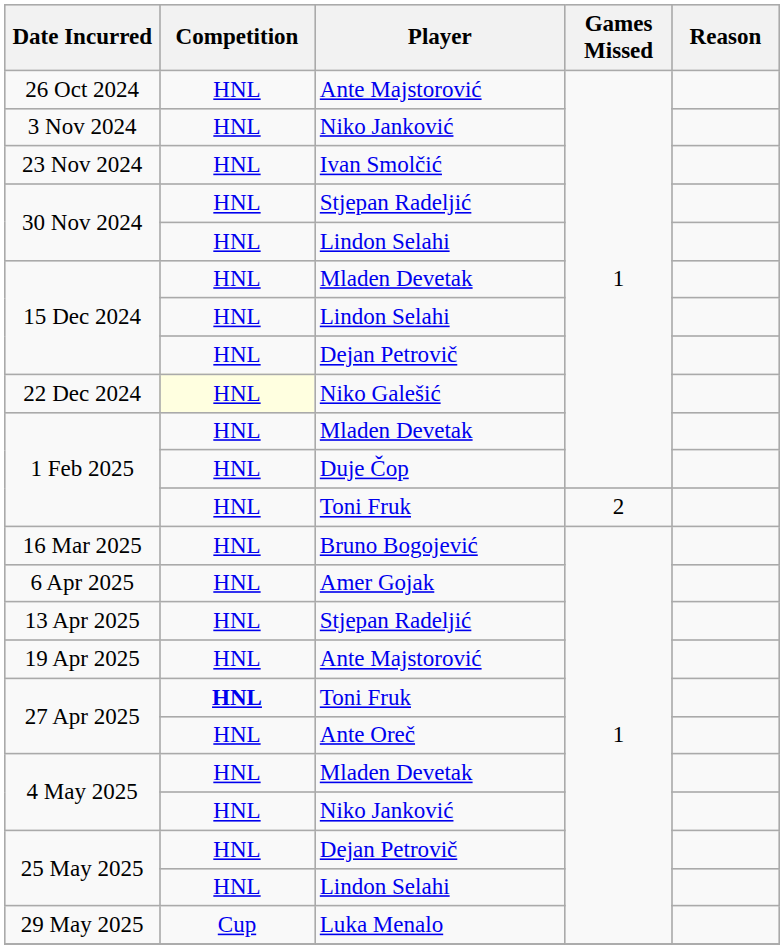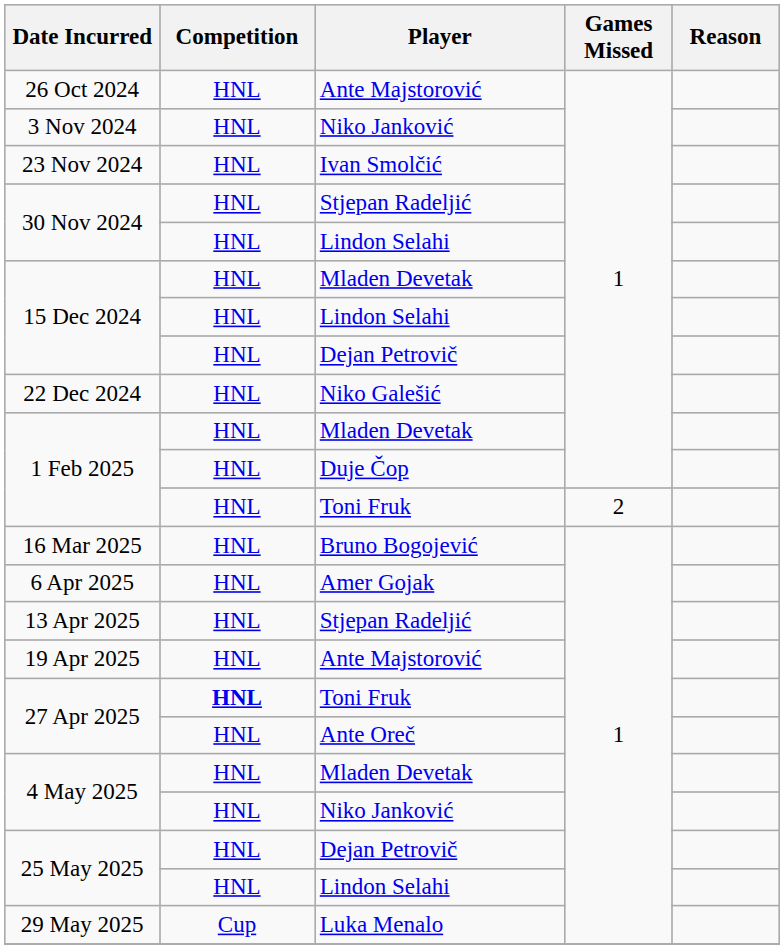(237, 393) lightyellow background -> (237, 393) no background
